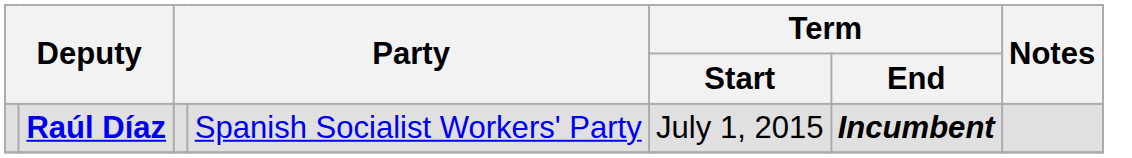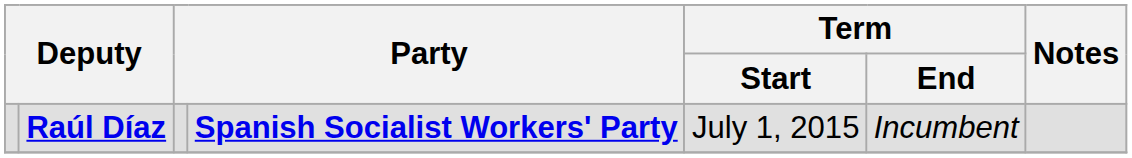(418, 127) normal -> (436, 127) bold
(916, 127) bold -> (946, 127) normal
